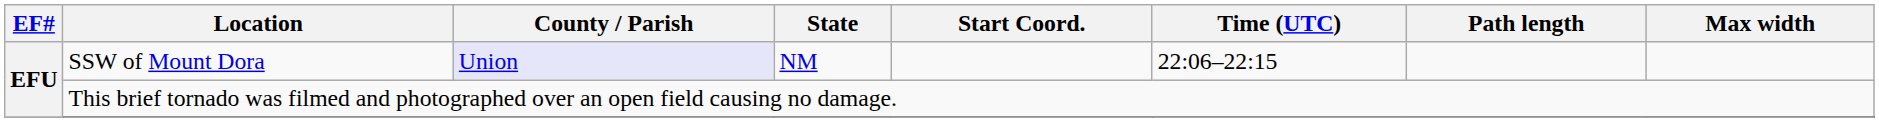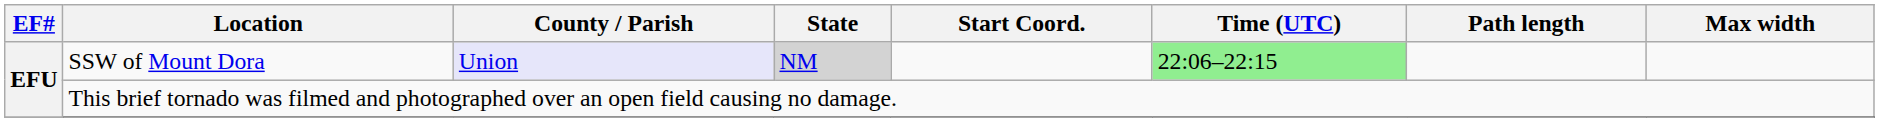(799, 60) no background -> (799, 60) lightgrey background
(1218, 60) no background -> (1218, 60) lightgreen background
